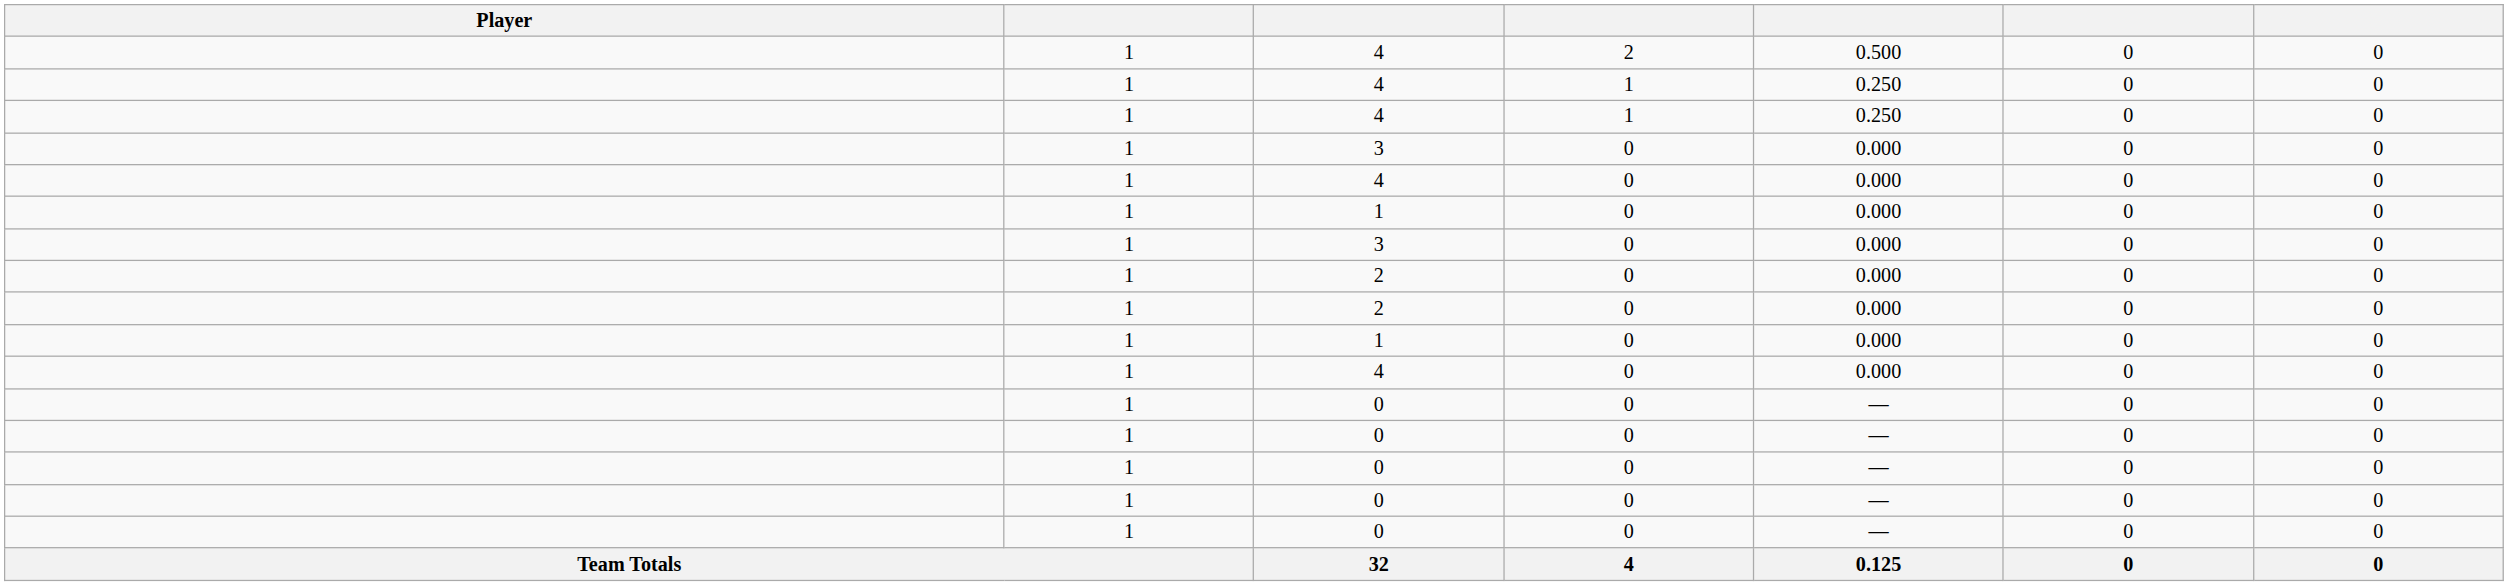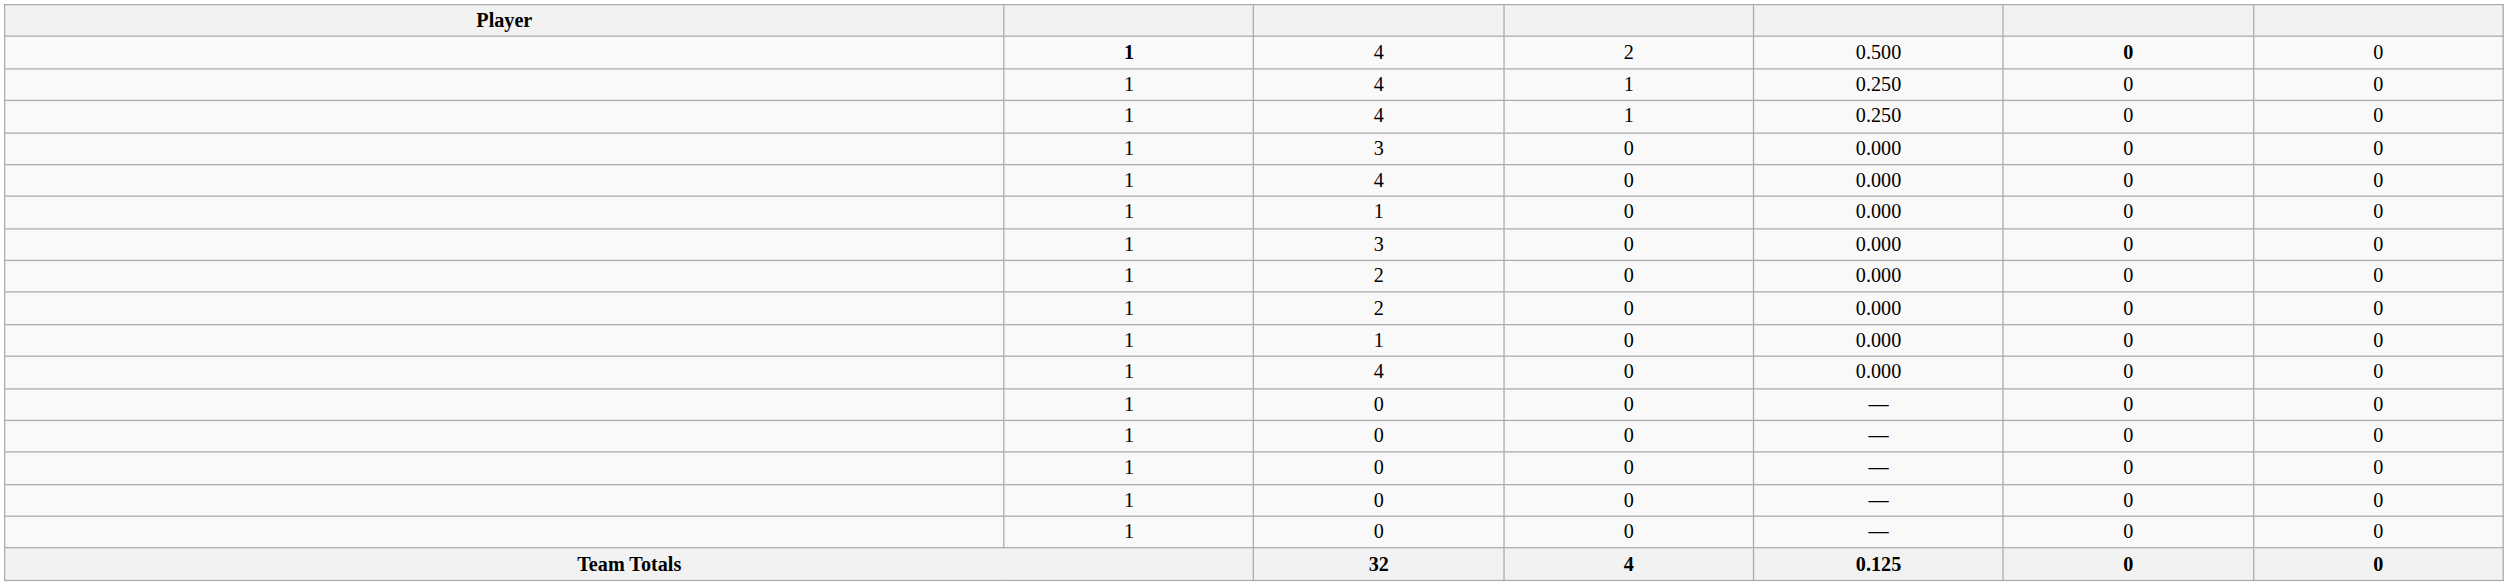(1129, 52) normal -> (1129, 52) bold
(2128, 52) normal -> (2128, 52) bold
